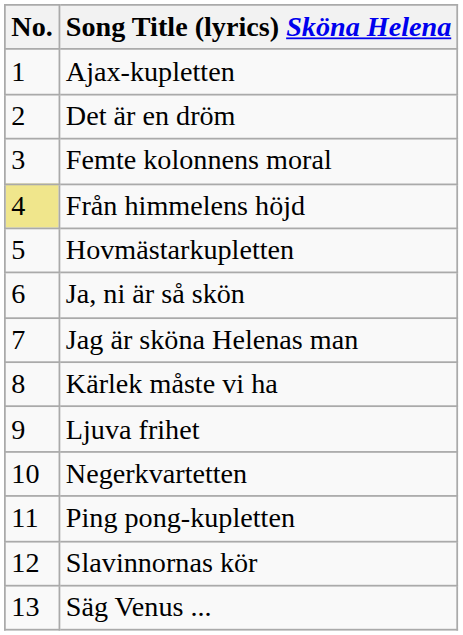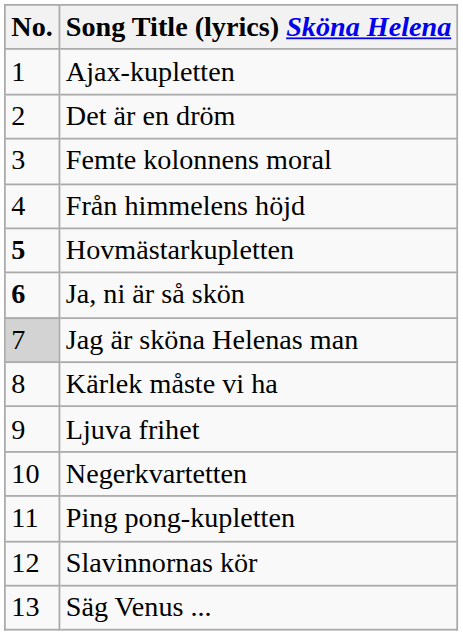(18, 205) khaki background -> (18, 205) no background
(18, 250) normal -> (18, 250) bold
(18, 294) normal -> (18, 294) bold
(18, 339) no background -> (18, 339) lightgrey background
